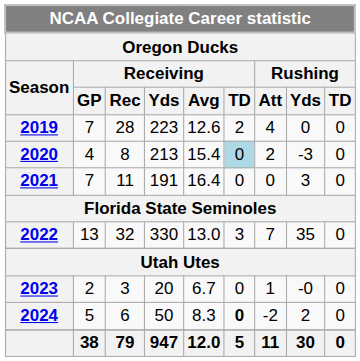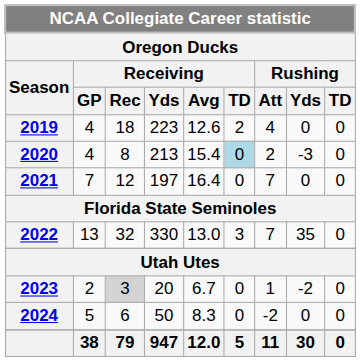(89, 127) 7 -> (89, 127) 4
(125, 127) 28 -> (125, 127) 18
(125, 181) 11 -> (125, 181) 12
(164, 181) 191 -> (164, 181) 197
(270, 181) 0 -> (270, 181) 7
(305, 181) 3 -> (305, 181) 0
(125, 289) no background -> (125, 289) lightgrey background
(305, 289) -0 -> (305, 289) -2
(239, 315) bold -> (239, 315) normal
(305, 315) 2 -> (305, 315) 0
